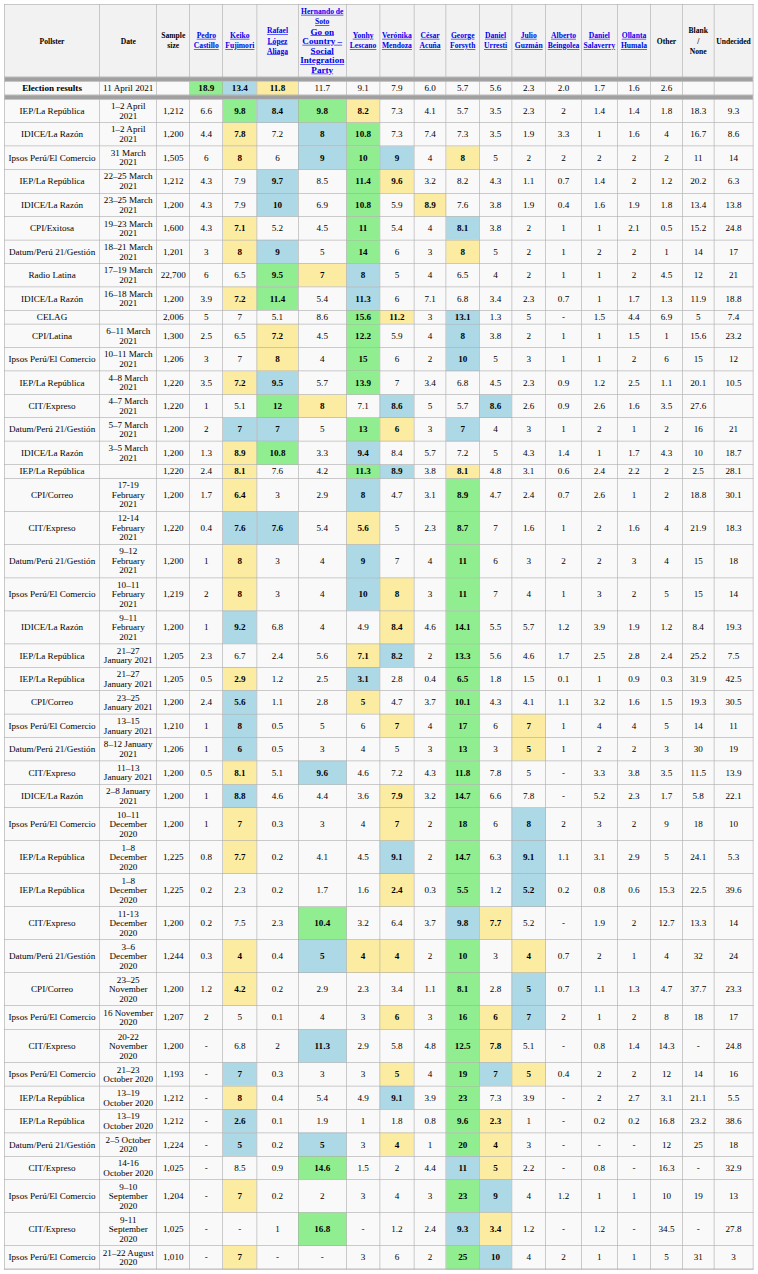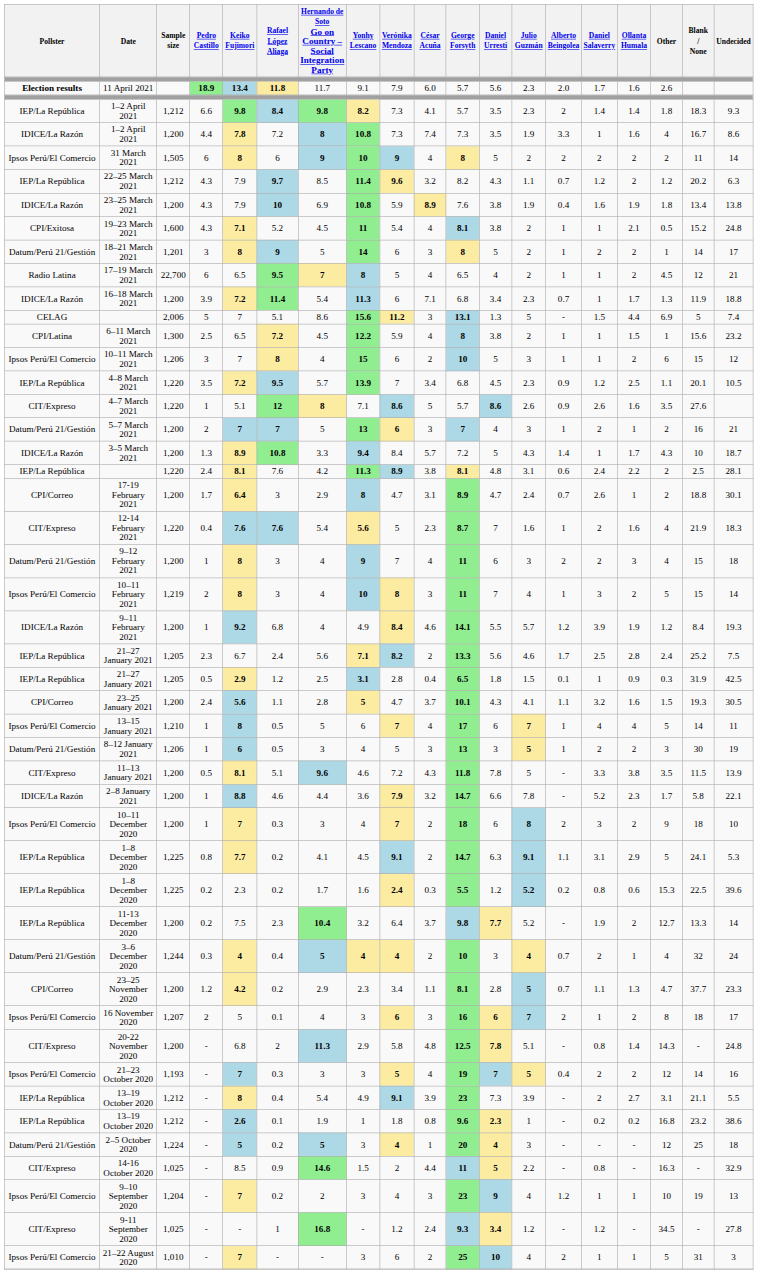(599, 181) 1.4 -> (599, 181) 1.2
(52, 923) CIT/Expreso -> (52, 923) IEP/La República
